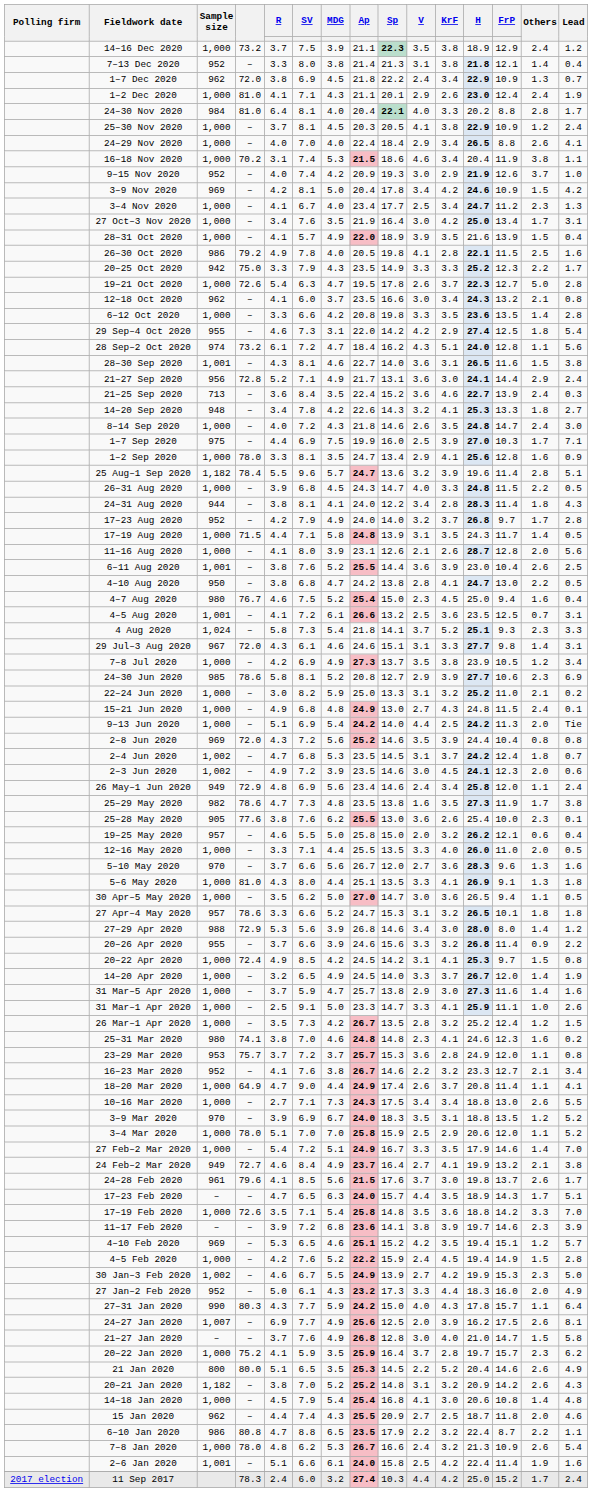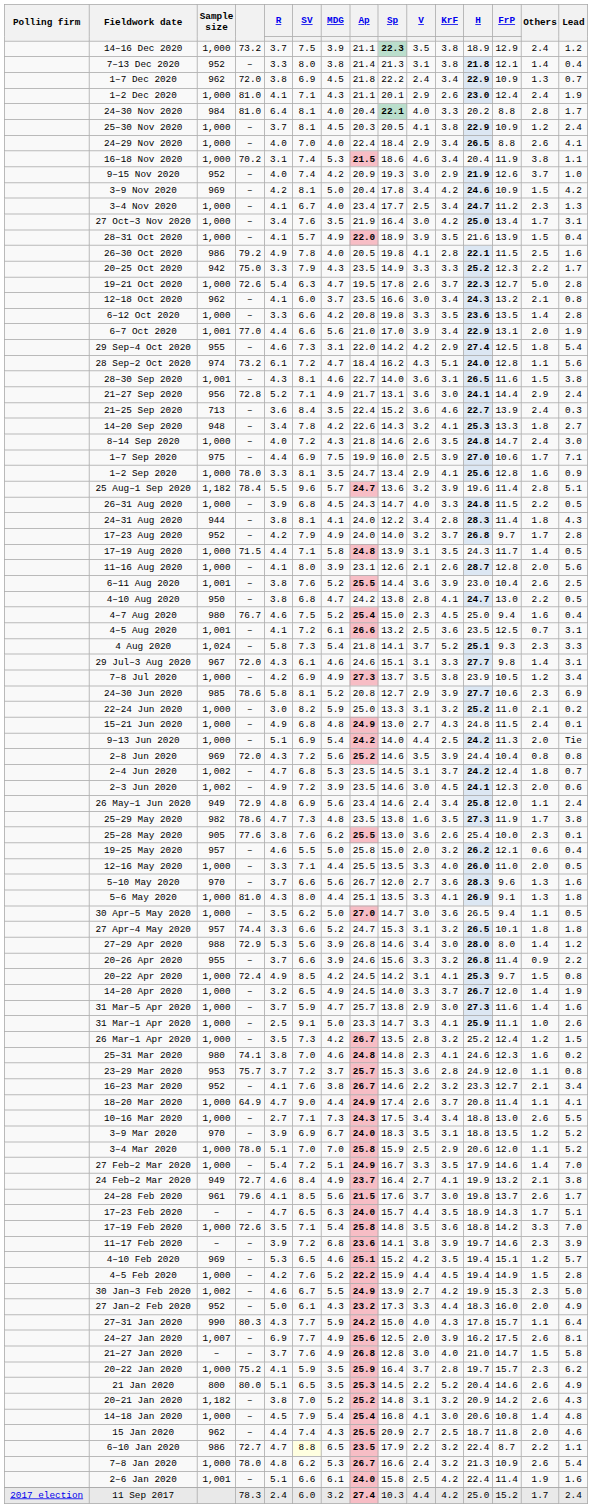+ row: (143, 332)
(507, 442) 10.3 -> (507, 457) 10.6
(250, 913) 78.6 -> (250, 929) 74.4
(421, 1259) 2.4 -> (421, 1275) 4.4
(250, 1432) 80.8 -> (250, 1448) 72.7
(307, 1432) no background -> (307, 1448) lightyellow background
